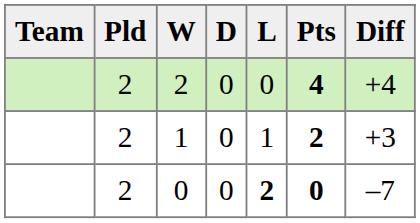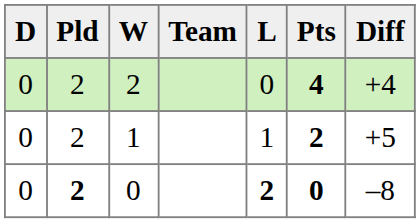columns swapped: (49, 31) <-> (226, 31)
(380, 137) +3 -> (380, 137) +5
(125, 190) normal -> (77, 190) bold
(380, 190) –7 -> (380, 190) –8
